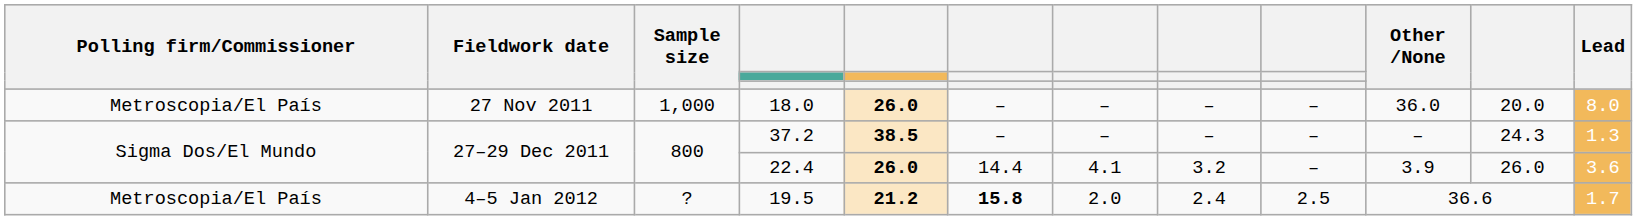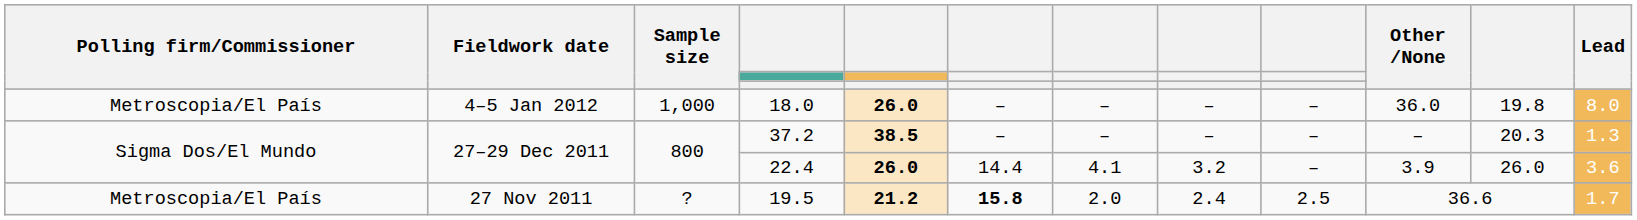(531, 105) 27 Nov 2011 -> (531, 105) 4–5 Jan 2012
(1522, 105) 20.0 -> (1522, 105) 19.8
(1522, 136) 24.3 -> (1522, 136) 20.3
(531, 199) 4–5 Jan 2012 -> (531, 199) 27 Nov 2011
